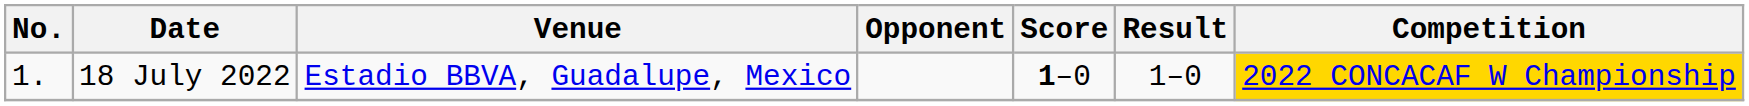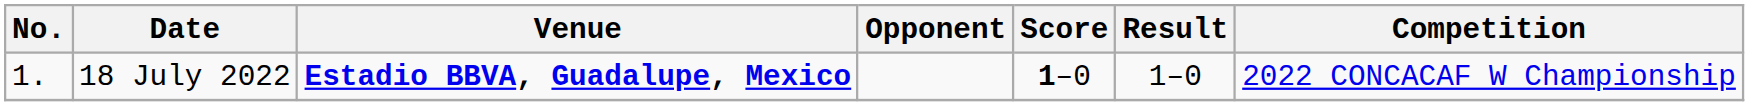(578, 77) normal -> (578, 77) bold
(1489, 77) gold background -> (1489, 77) no background
